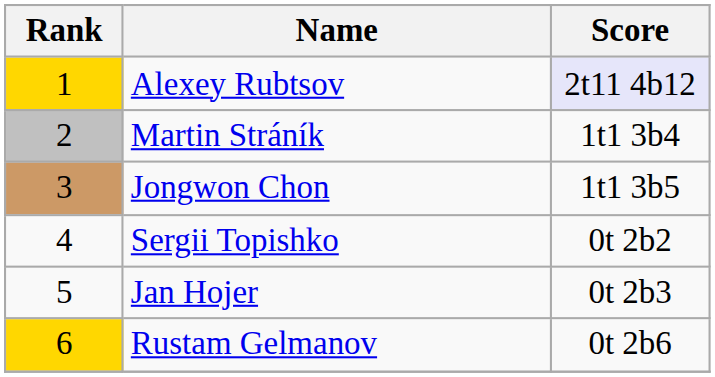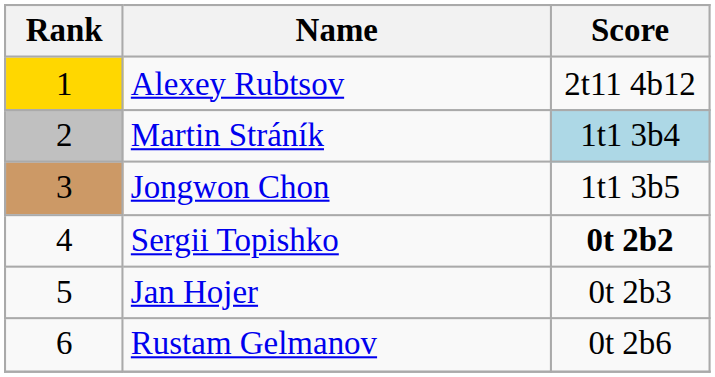(630, 82) lavender background -> (630, 82) no background
(630, 135) no background -> (630, 135) lightblue background
(630, 239) normal -> (630, 239) bold
(64, 344) gold background -> (64, 344) no background
